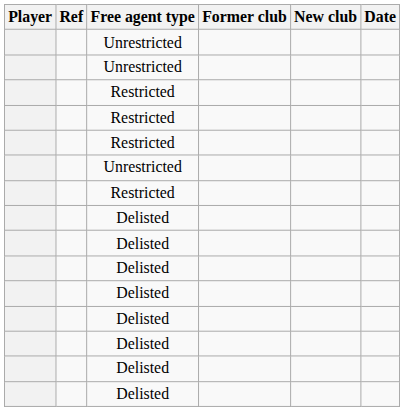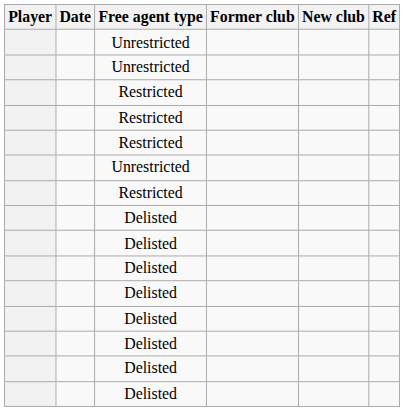columns swapped: (380, 17) <-> (71, 17)
